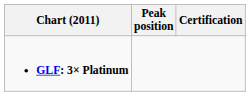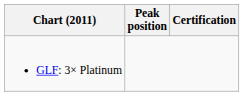(68, 70) bold -> (65, 70) normal
